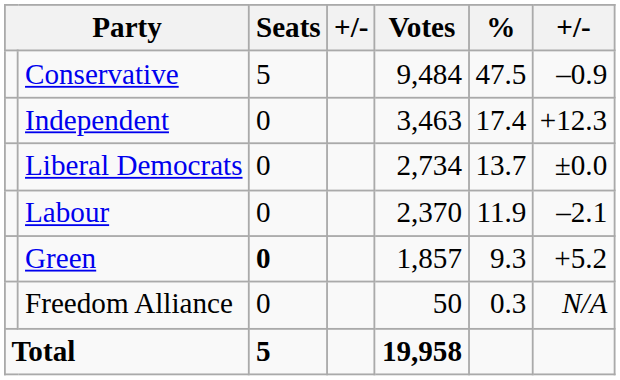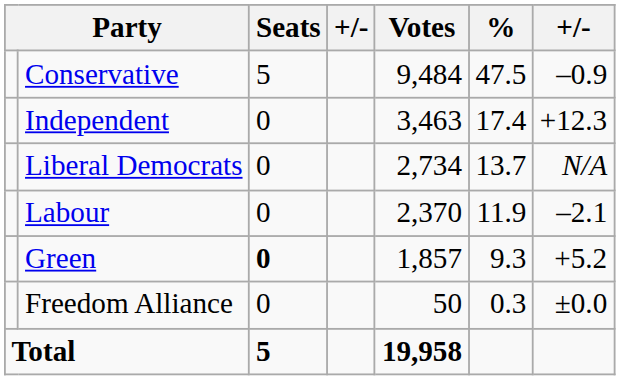(581, 166) ±0.0 -> (585, 166) N/A
(585, 304) N/A -> (581, 304) ±0.0
